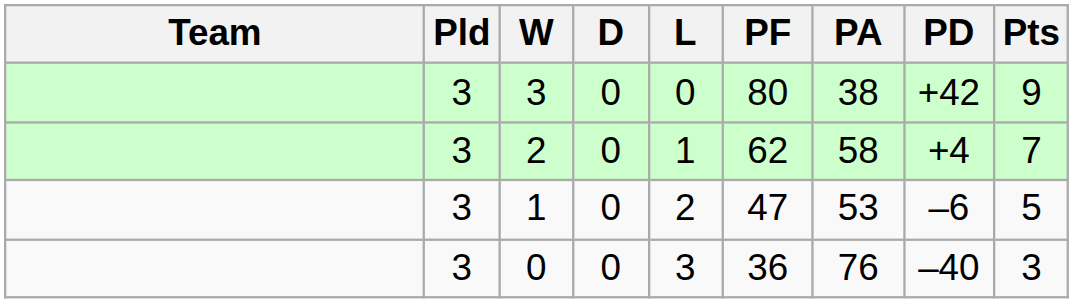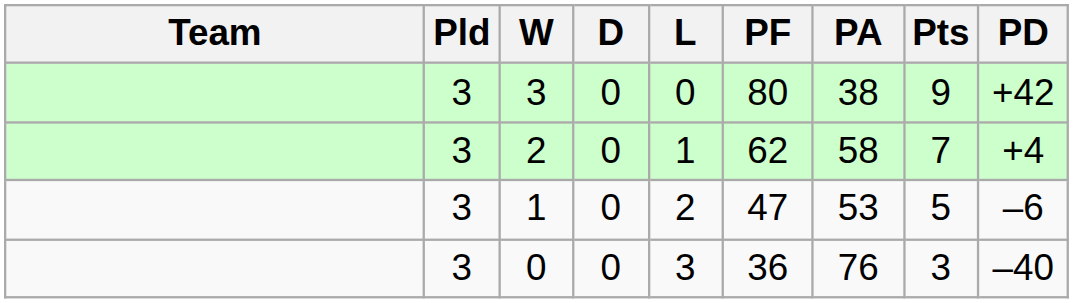columns swapped: (949, 33) <-> (1031, 33)
